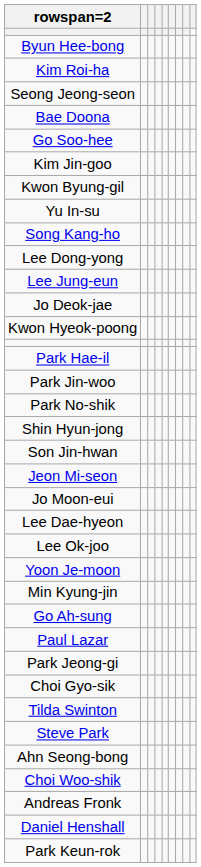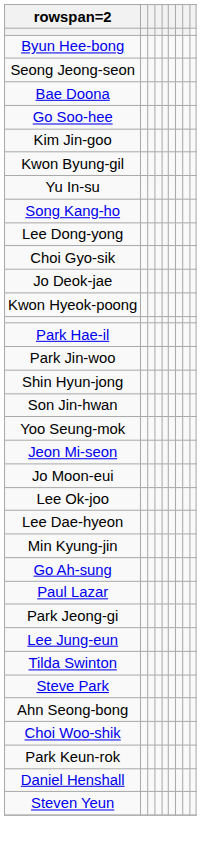- row: (73, 70)
rows swapped: (73, 687) <-> (73, 281)
- row: (73, 405)
+ row: (73, 429)
rows swapped: (73, 523) <-> (73, 546)
- row: (73, 569)
- row: (73, 804)
rows swapped: (73, 851) <-> (73, 827)
+ row: (73, 804)
